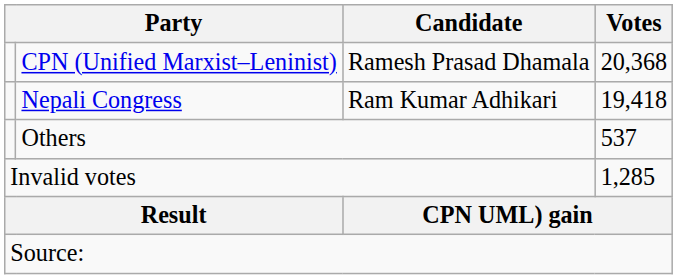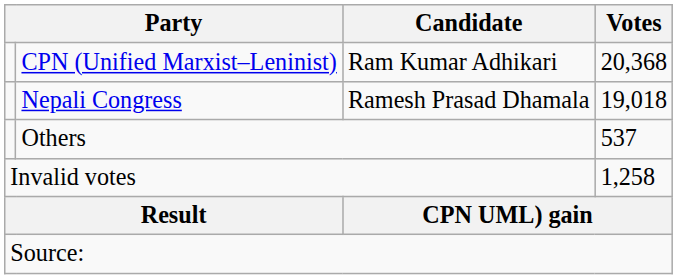(469, 61) Ramesh Prasad Dhamala -> (453, 61) Ram Kumar Adhikari
(453, 100) Ram Kumar Adhikari -> (469, 100) Ramesh Prasad Dhamala
(634, 100) 19,418 -> (634, 100) 19,018
(628, 176) 1,285 -> (628, 176) 1,258
